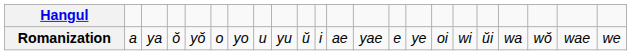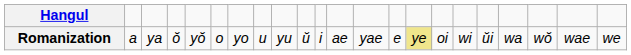(419, 38) no background -> (419, 38) khaki background
